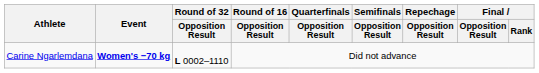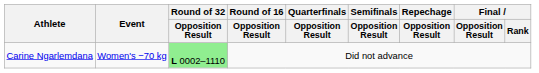(134, 56) bold -> (132, 56) normal
(202, 61) no background -> (198, 61) lightgreen background
